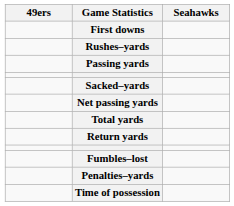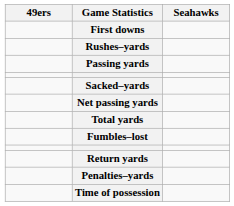rows swapped: (39, 137) <-> (39, 159)
